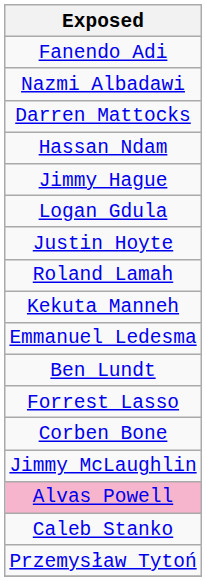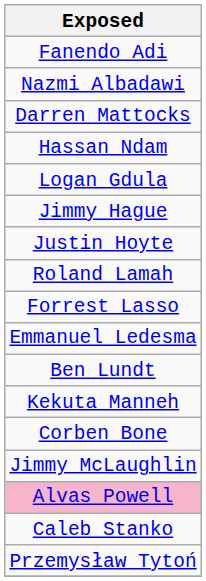(103, 180) Jimmy Hague -> (103, 180) Logan Gdula
(103, 211) Logan Gdula -> (103, 211) Jimmy Hague
(103, 307) Kekuta Manneh -> (103, 307) Forrest Lasso
(103, 402) Forrest Lasso -> (103, 402) Kekuta Manneh
